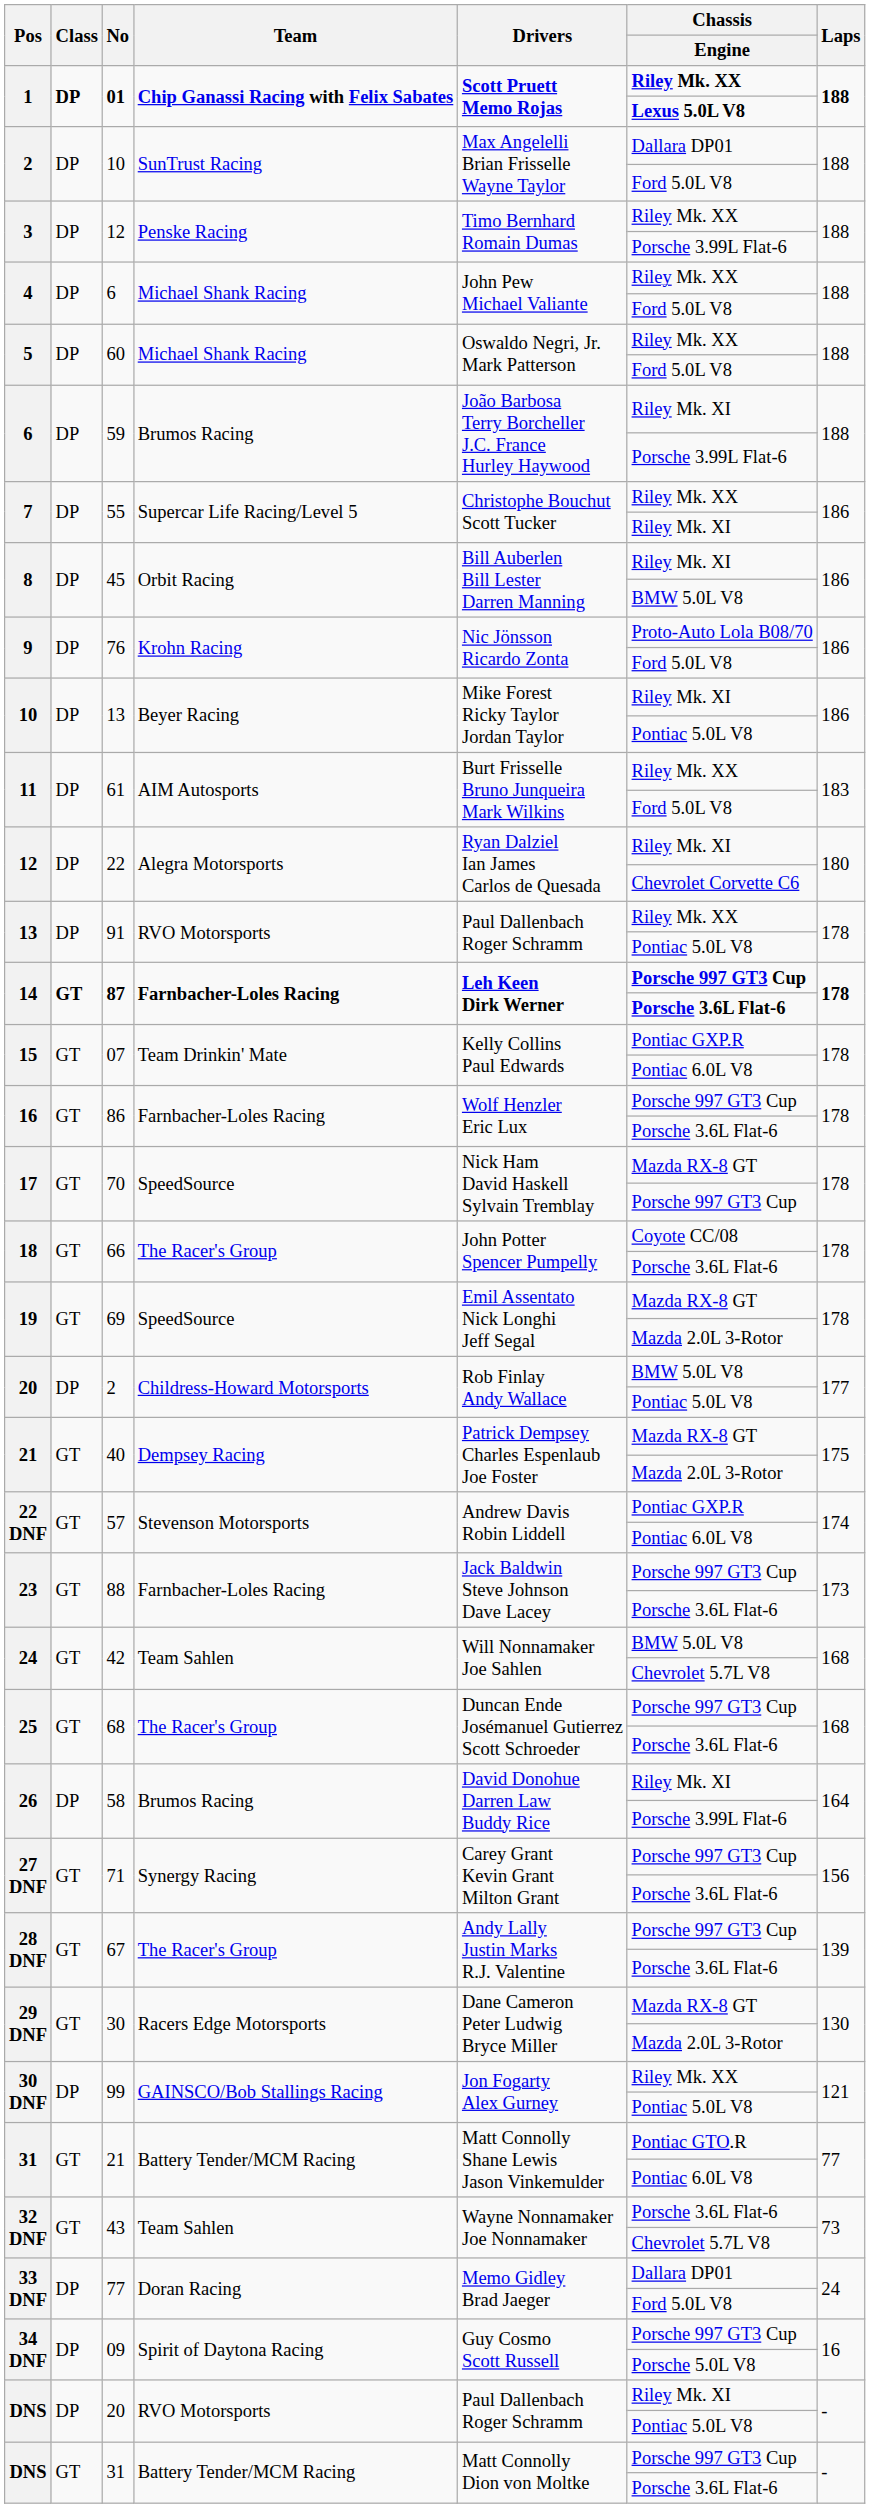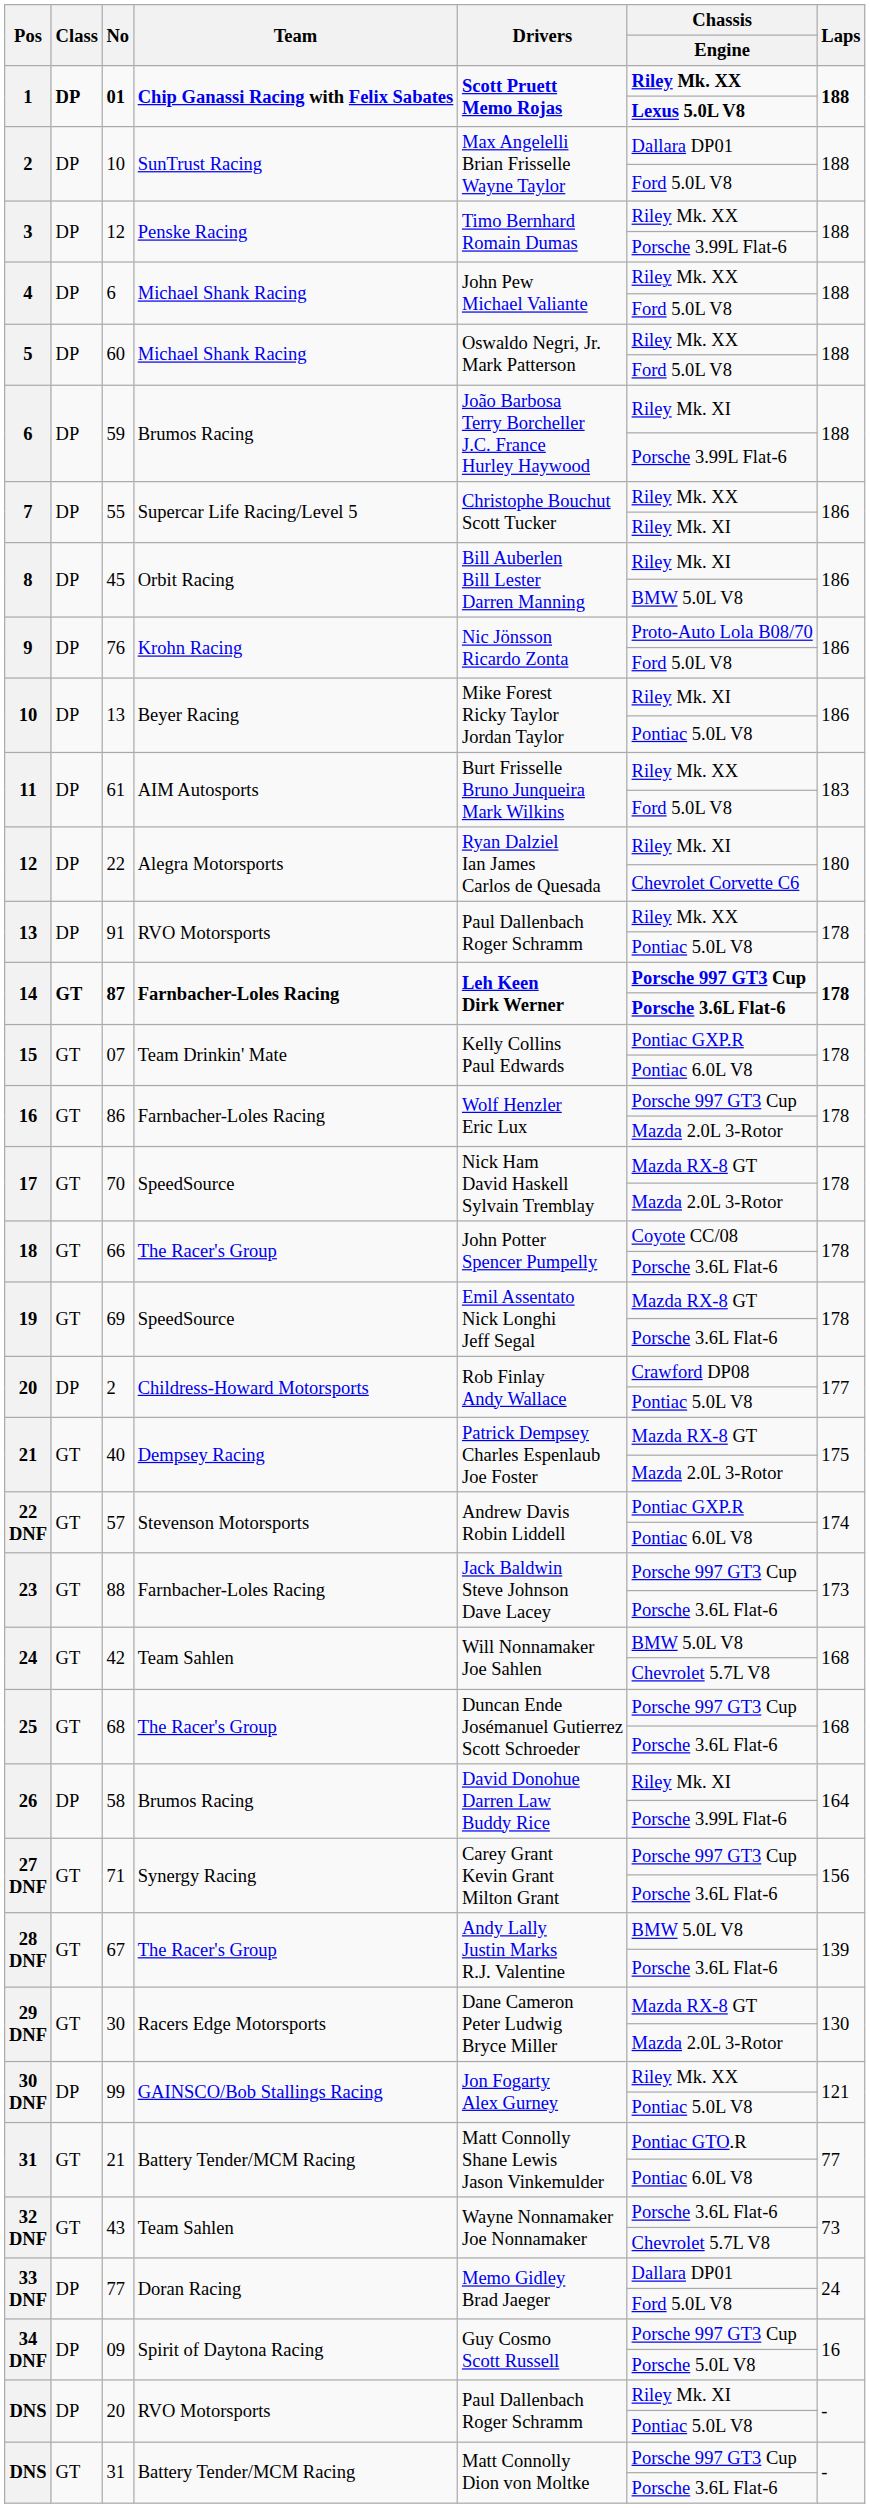(705, 1131) Porsche 3.6L Flat-6 -> (707, 1131) Mazda 2.0L 3-Rotor
(714, 1202) Porsche 997 GT3 Cup -> (707, 1202) Mazda 2.0L 3-Rotor
(707, 1337) Mazda 2.0L 3-Rotor -> (705, 1337) Porsche 3.6L Flat-6
(687, 1371) BMW 5.0L V8 -> (691, 1371) Crawford DP08
(714, 1931) Porsche 997 GT3 Cup -> (687, 1931) BMW 5.0L V8
